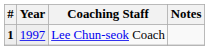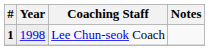(32, 34) 1997 -> (32, 34) 1998
